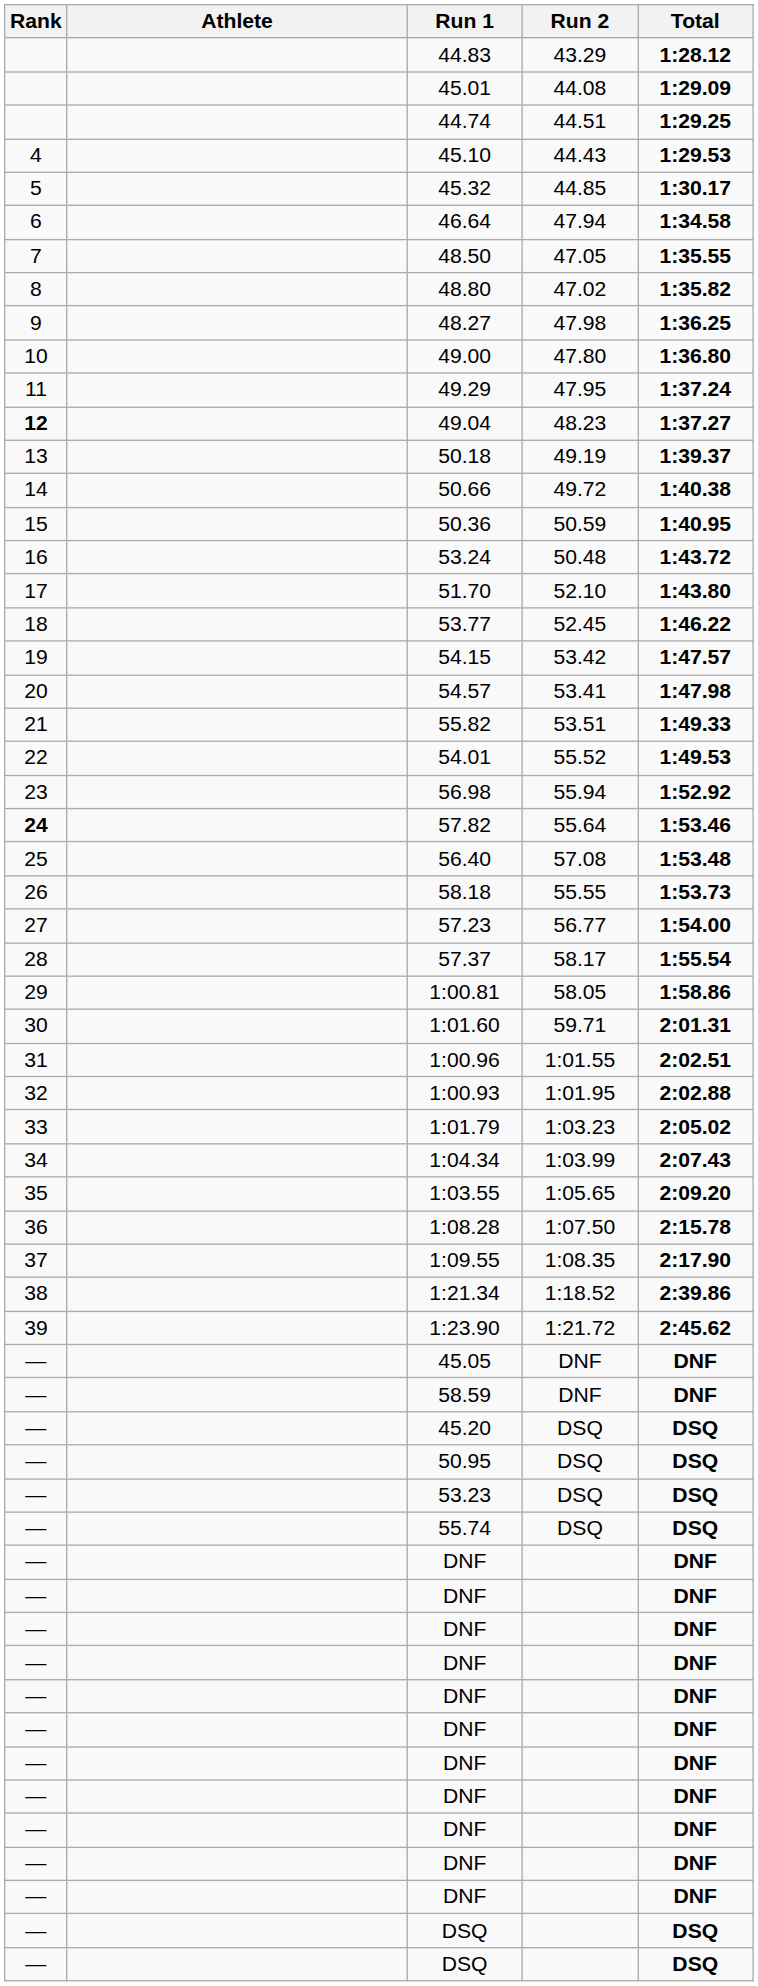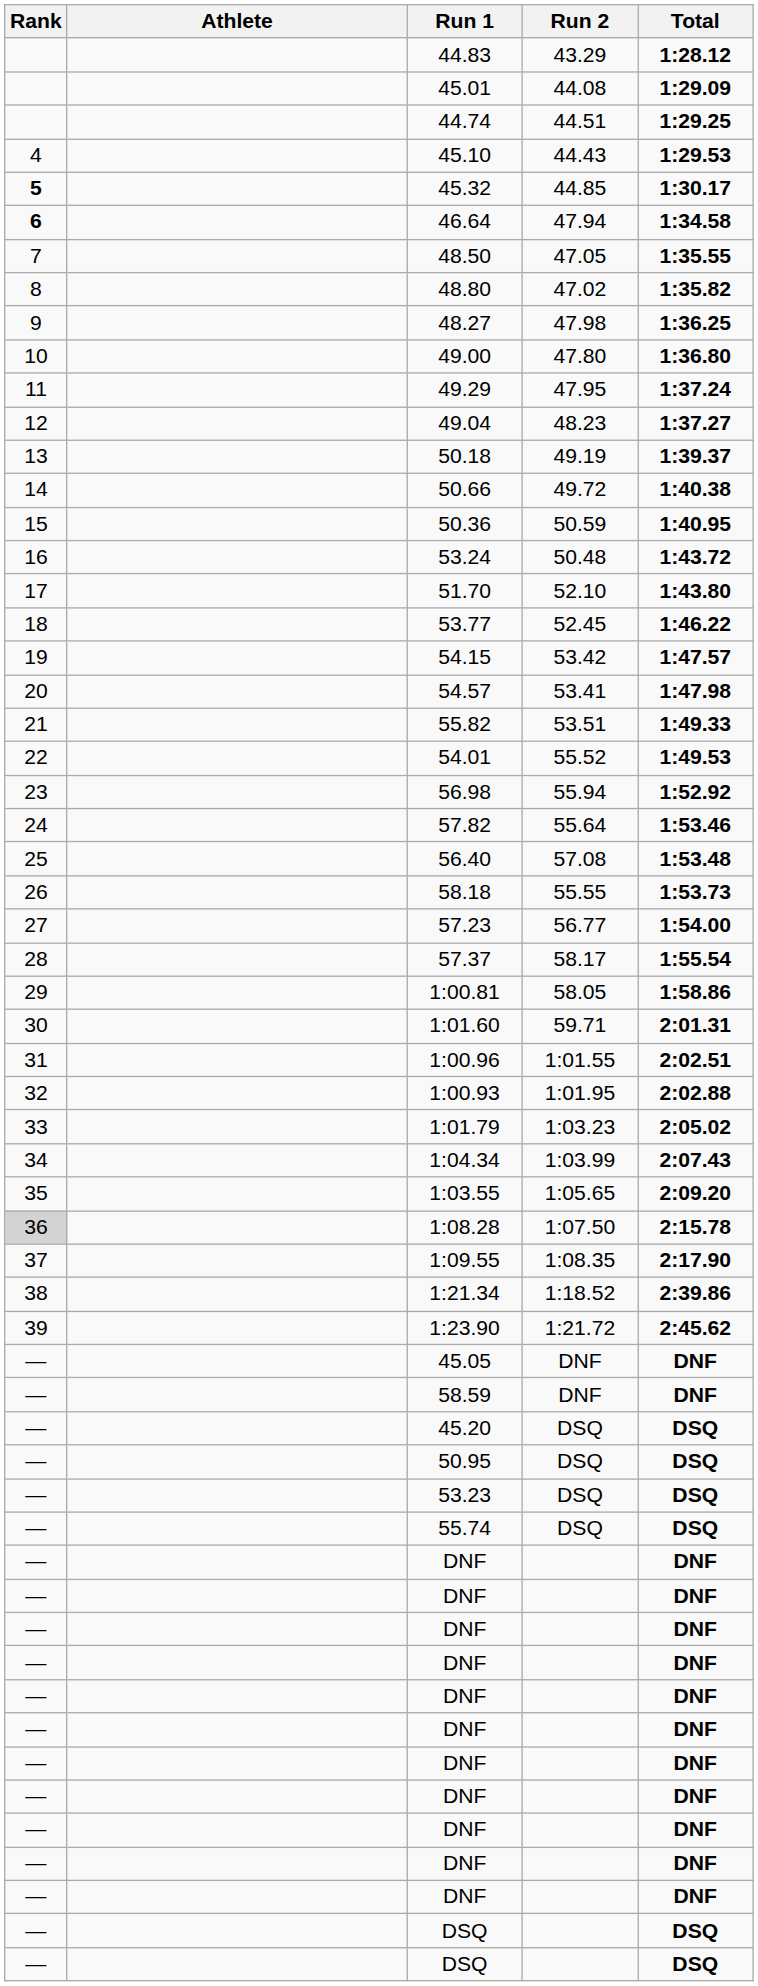(36, 188) normal -> (36, 188) bold
(36, 222) normal -> (36, 222) bold
(36, 423) bold -> (36, 423) normal
(36, 825) bold -> (36, 825) normal
(36, 1227) no background -> (36, 1227) lightgrey background
